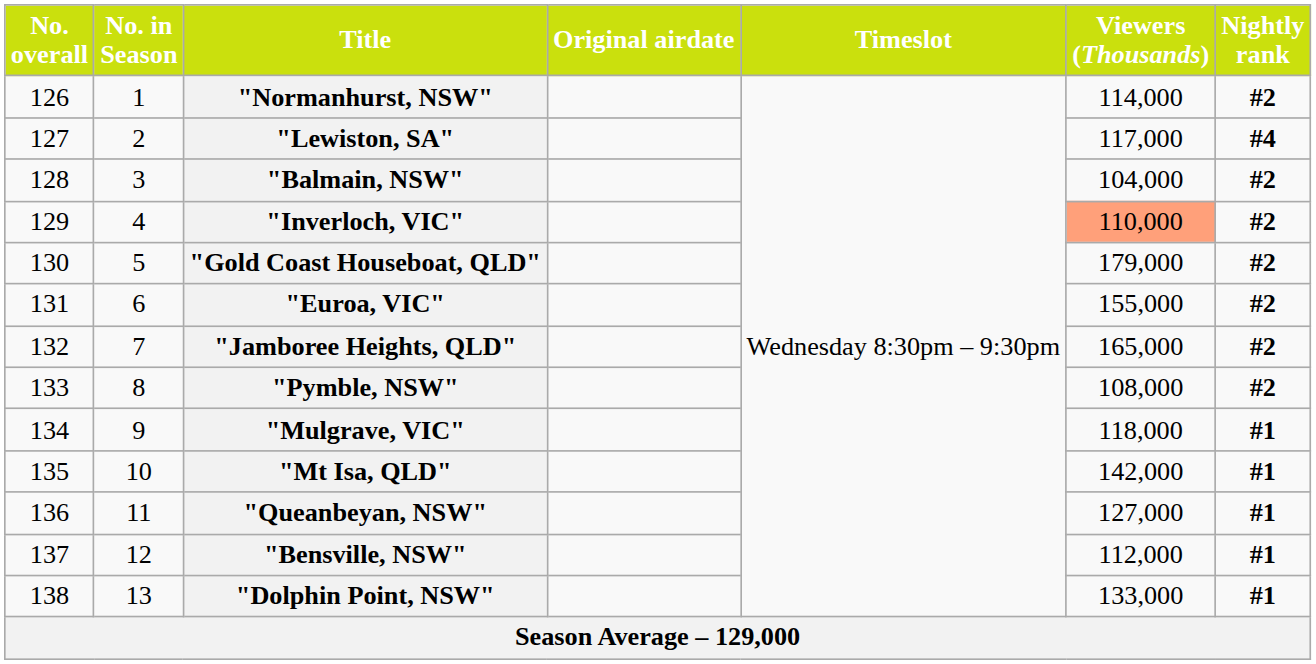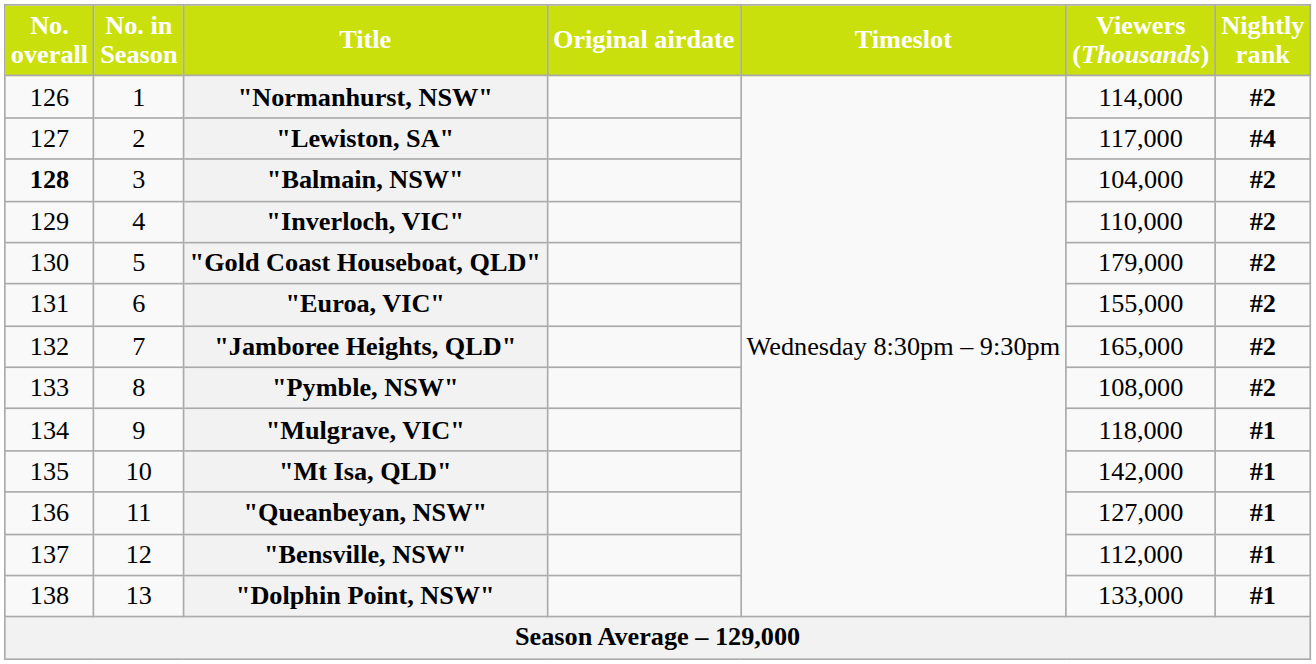(49, 179) normal -> (49, 179) bold
(1141, 221) lightsalmon background -> (1141, 221) no background
